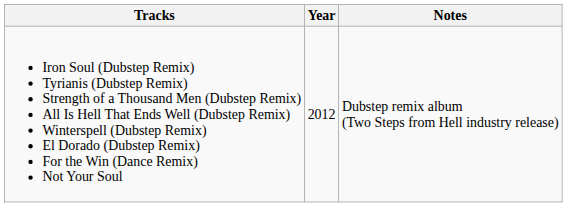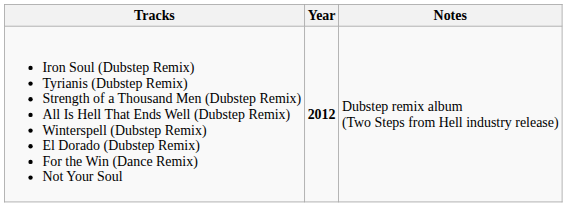(322, 114) normal -> (322, 114) bold
